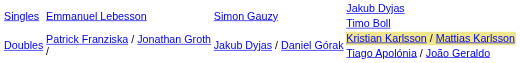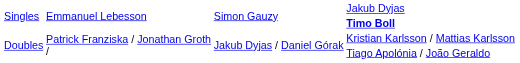(368, 23) normal -> (371, 23) bold
(431, 38) khaki background -> (431, 38) no background
